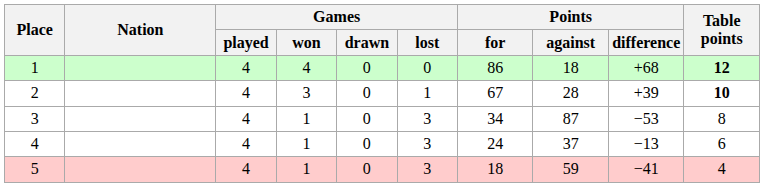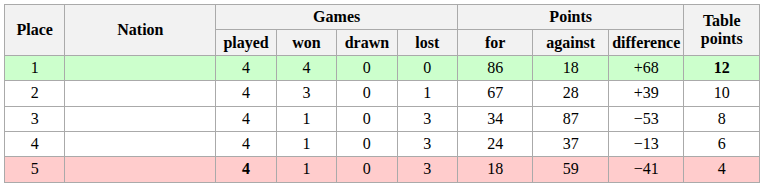(722, 93) bold -> (722, 93) normal
(246, 169) normal -> (246, 169) bold
